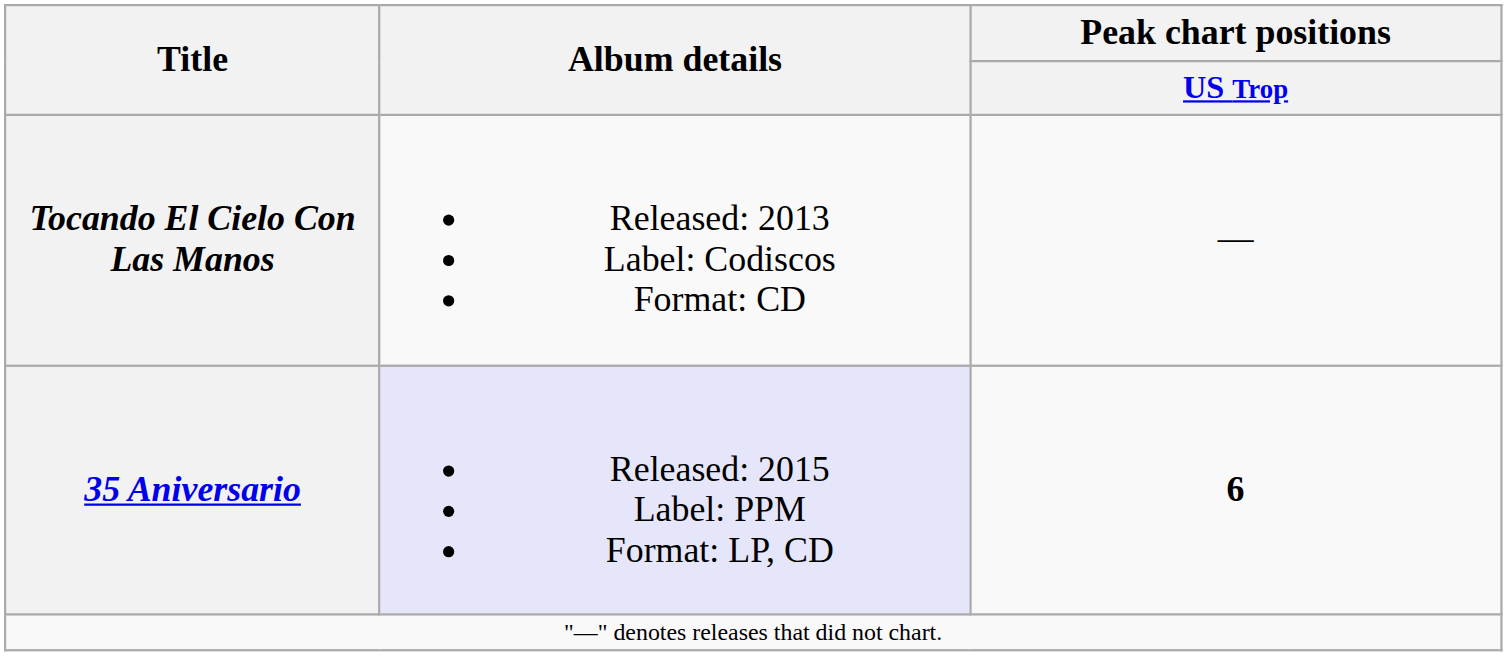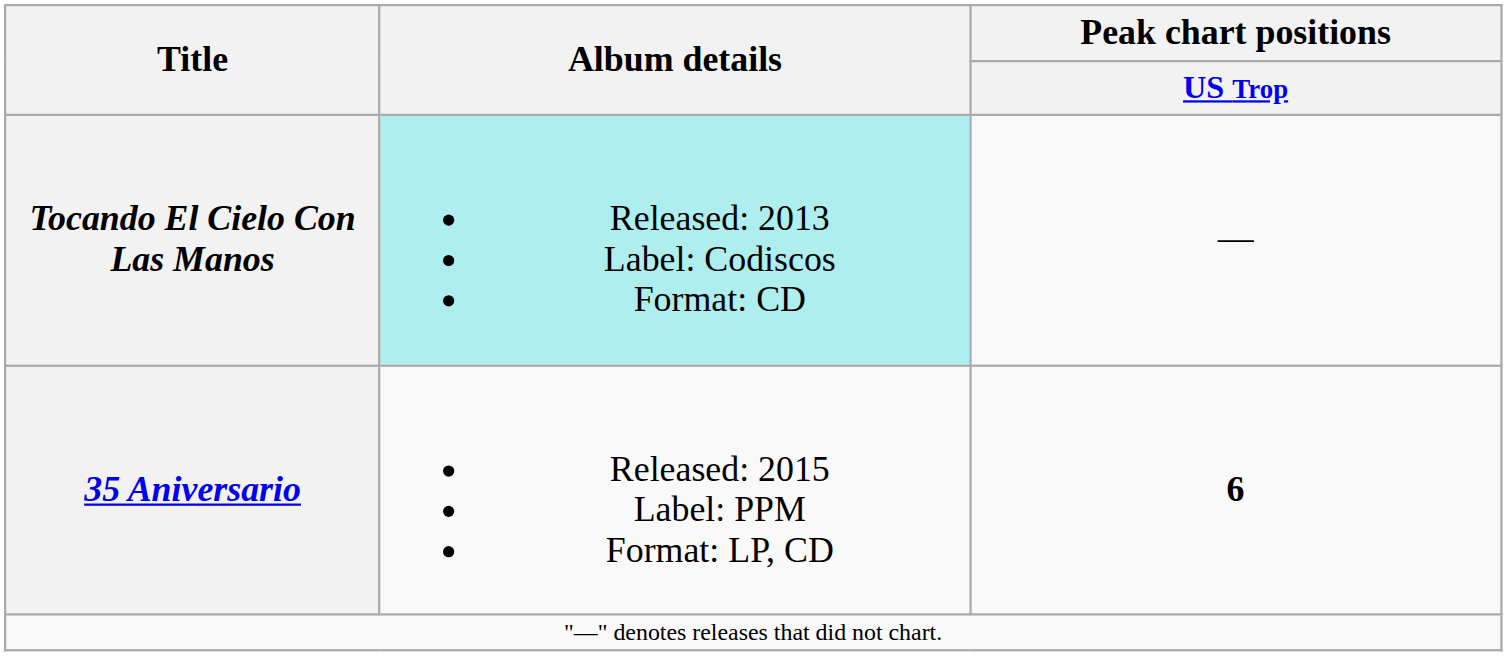(675, 260) no background -> (675, 260) paleturquoise background
(675, 510) lavender background -> (675, 510) no background
